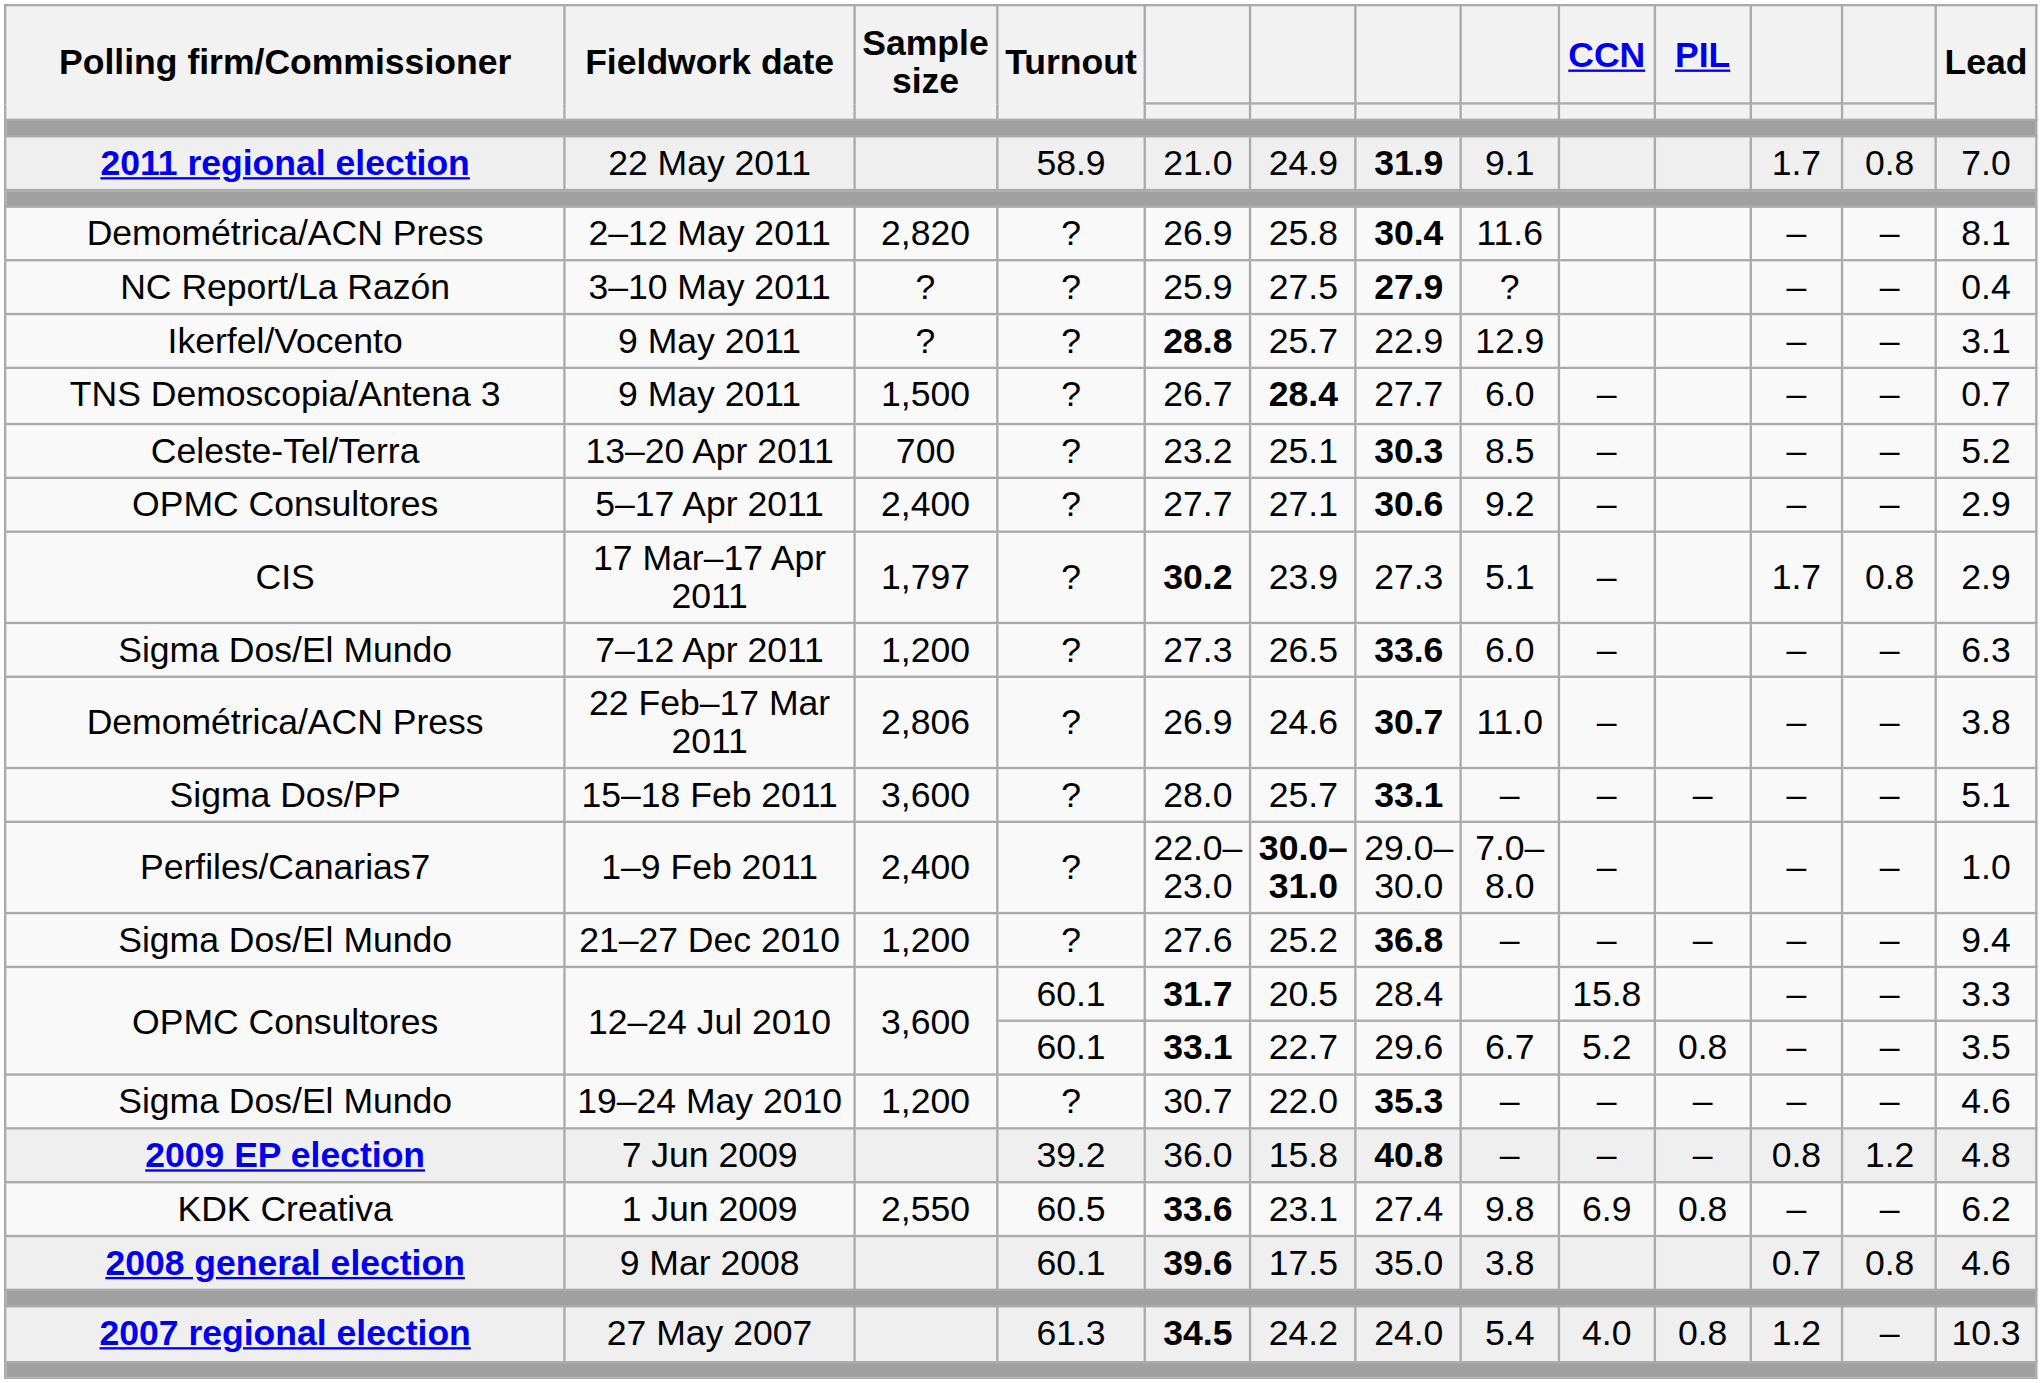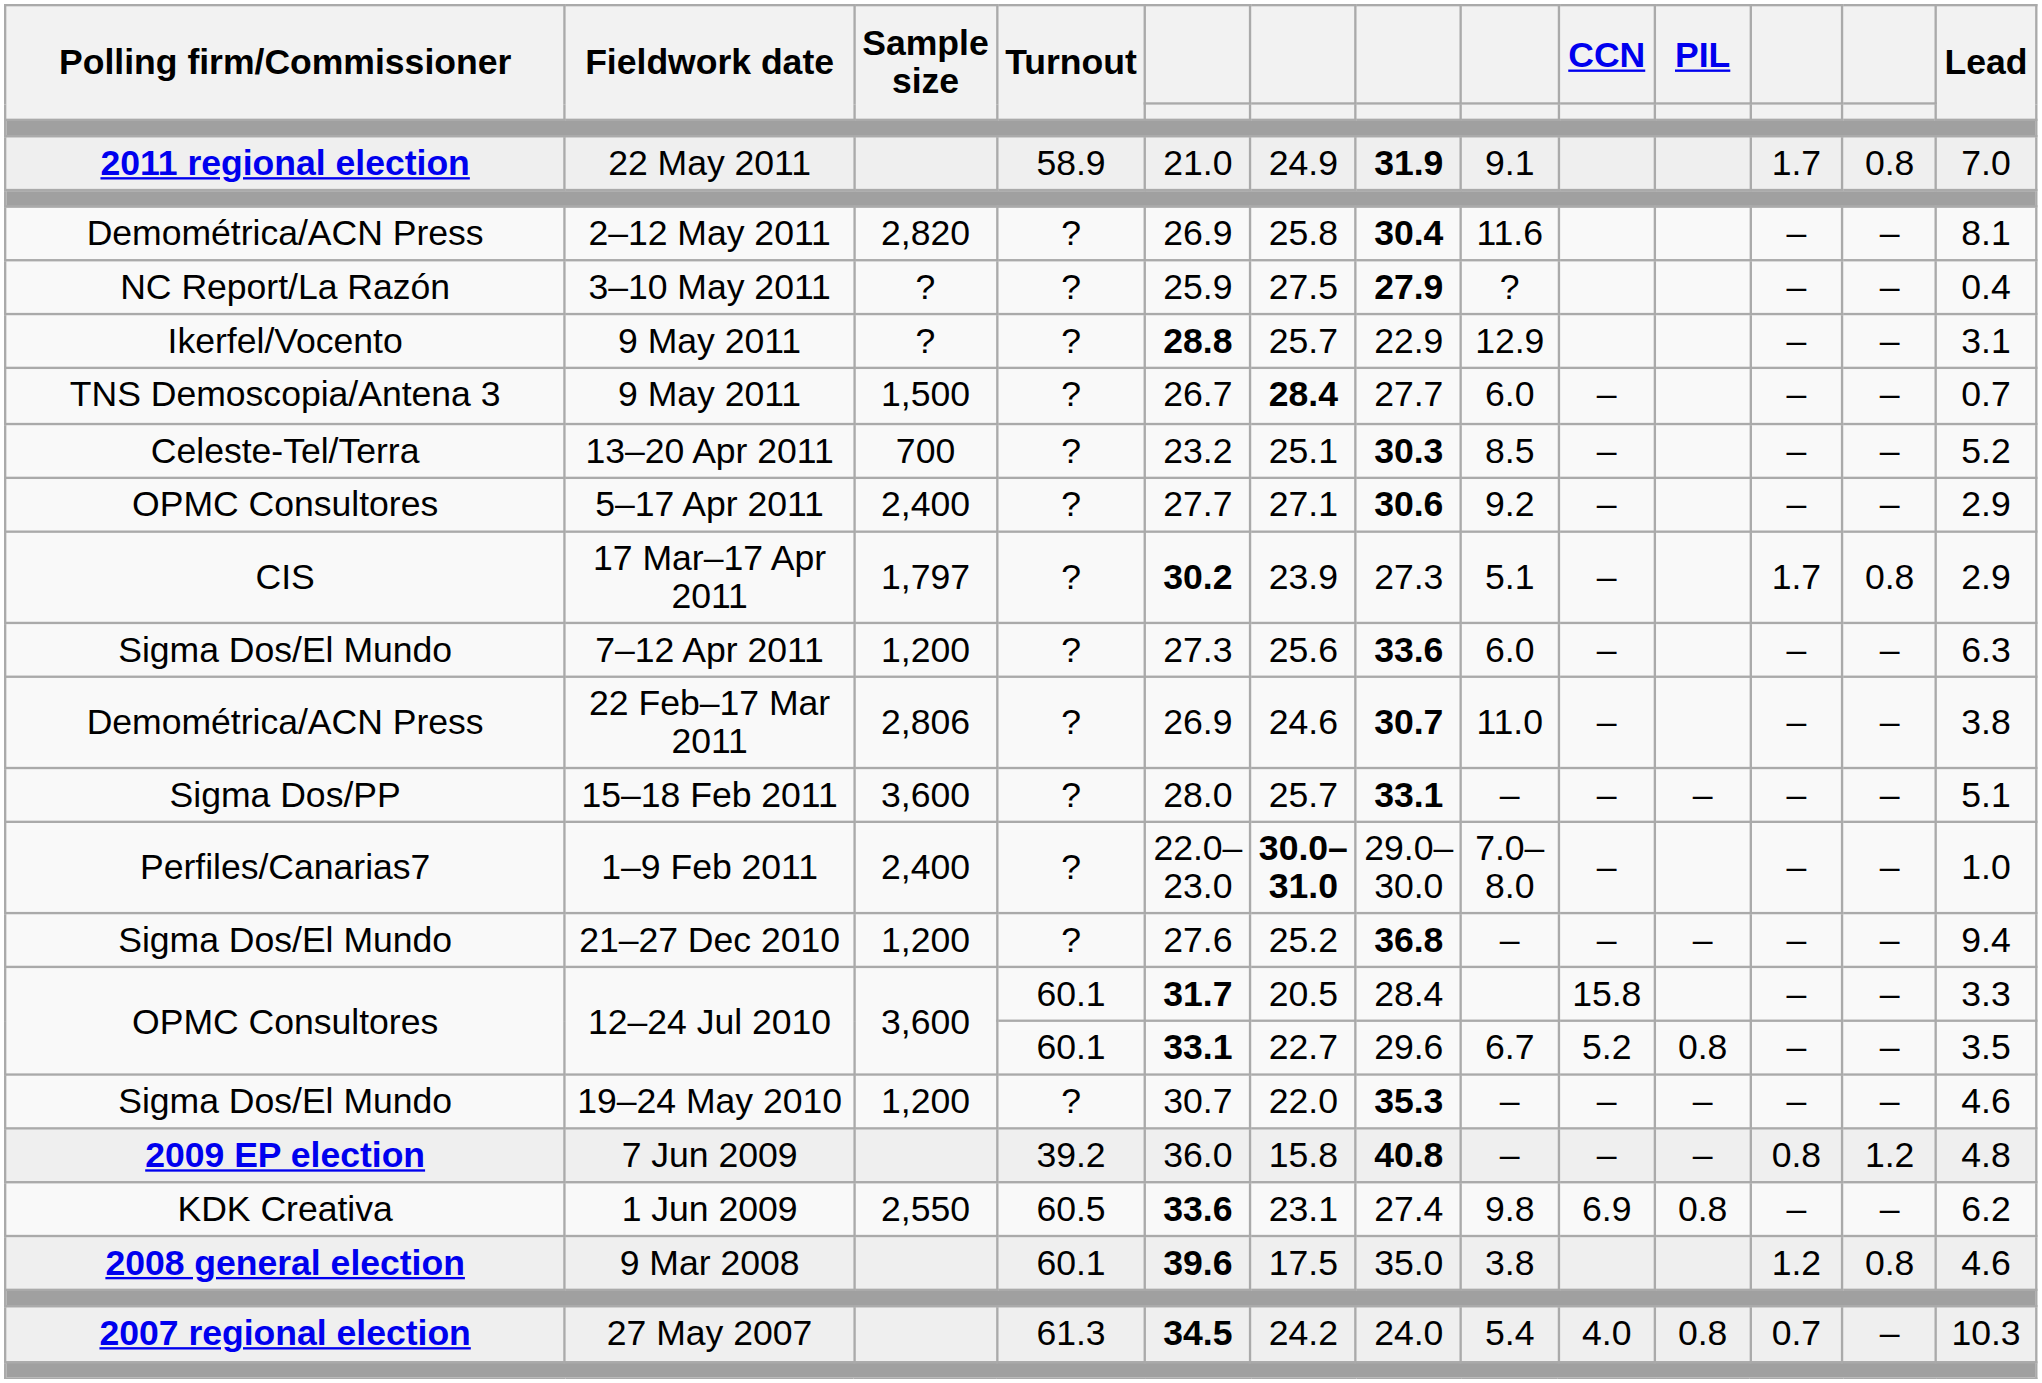(1303, 648) 26.5 -> (1303, 648) 25.6
(1796, 1263) 0.7 -> (1796, 1263) 1.2
(1796, 1333) 1.2 -> (1796, 1333) 0.7
